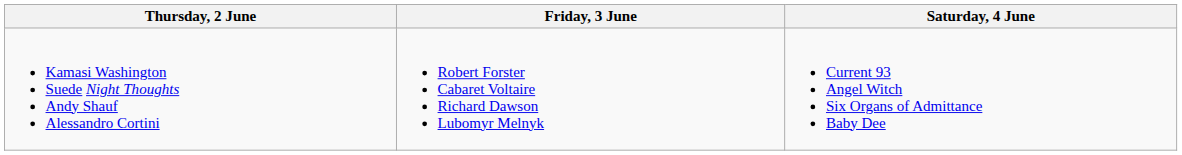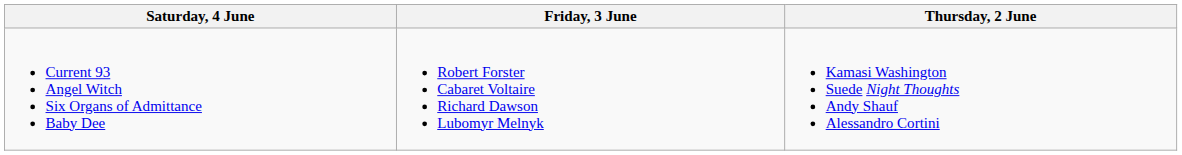columns swapped: (200, 16) <-> (981, 16)
